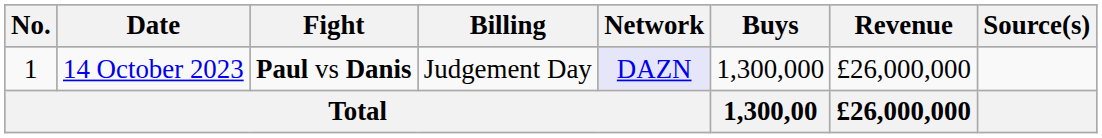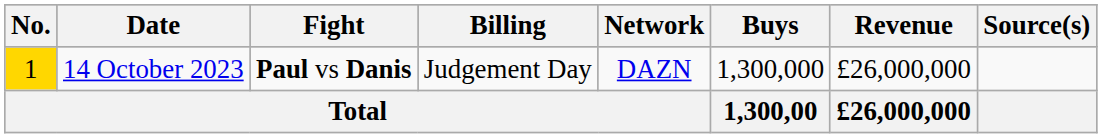(31, 68) no background -> (31, 68) gold background
(654, 68) lavender background -> (654, 68) no background
